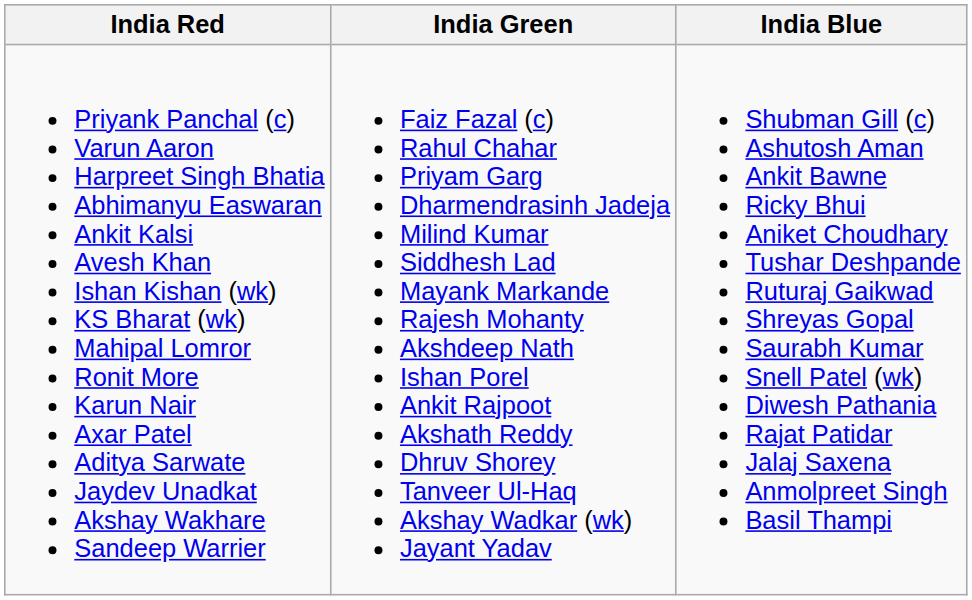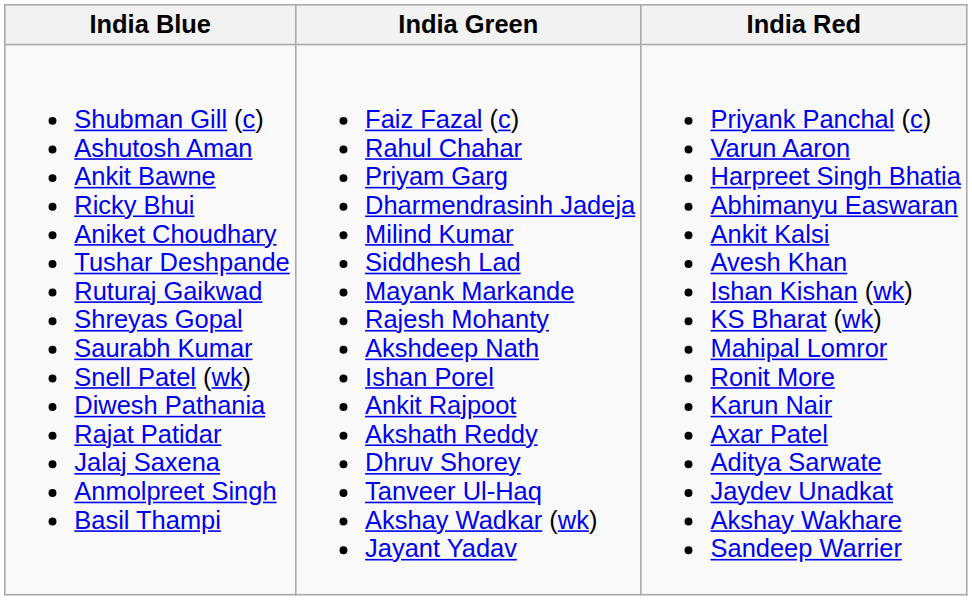columns swapped: (821, 24) <-> (168, 24)
